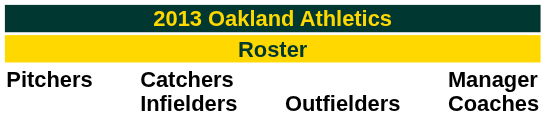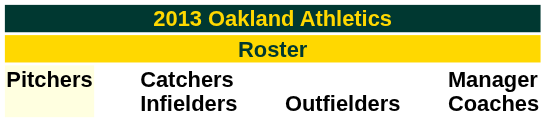(49, 79) no background -> (49, 79) lightyellow background
